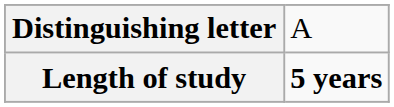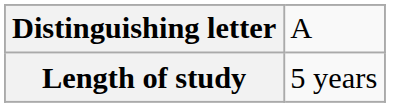(336, 76) bold -> (334, 76) normal
